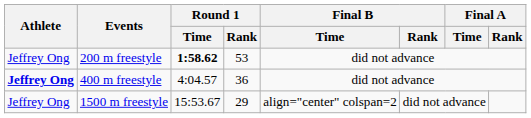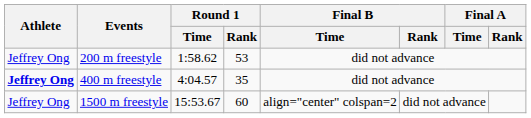(197, 58) bold -> (197, 58) normal
(242, 80) 36 -> (242, 80) 35
(242, 102) 29 -> (242, 102) 60
